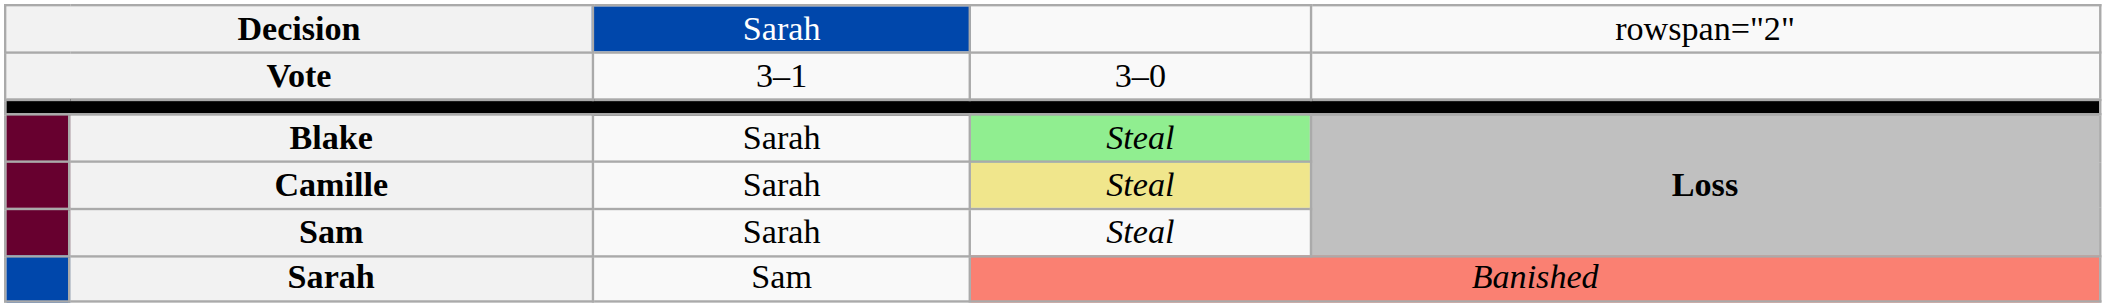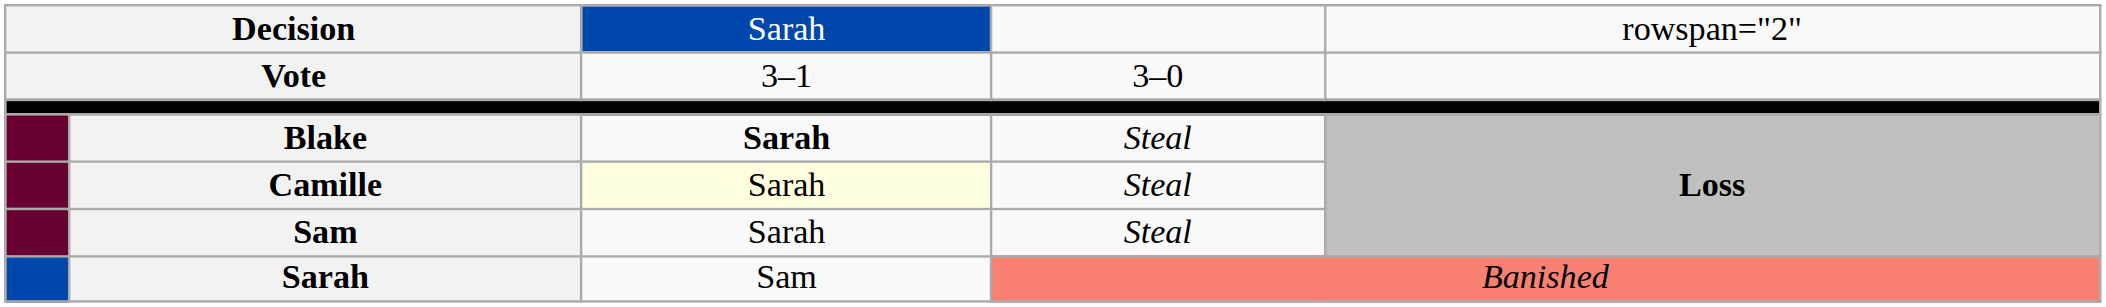(782, 137) normal -> (787, 137) bold
(1140, 137) lightgreen background -> (1158, 137) no background
(782, 184) no background -> (787, 184) lightyellow background
(1140, 184) khaki background -> (1158, 184) no background
